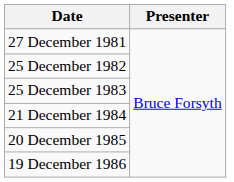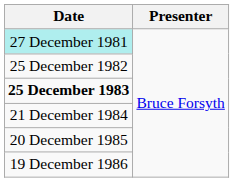(67, 41) no background -> (69, 41) paleturquoise background
(67, 90) normal -> (69, 90) bold
